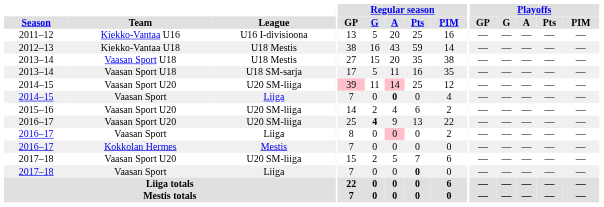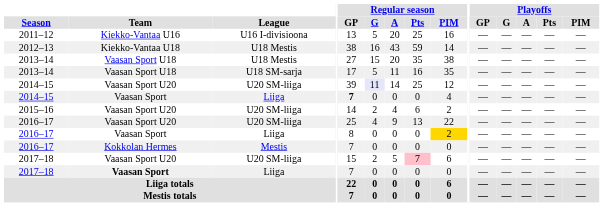(351, 84) pink background -> (351, 84) no background
(375, 84) no background -> (375, 84) lavender background
(395, 84) pink background -> (395, 84) no background
(351, 97) normal -> (351, 97) bold
(395, 97) bold -> (395, 97) normal
(375, 121) bold -> (375, 121) normal
(395, 134) pink background -> (395, 134) no background
(449, 134) no background -> (449, 134) gold background
(418, 159) no background -> (418, 159) pink background
(140, 171) normal -> (140, 171) bold
(418, 171) bold -> (418, 171) normal
